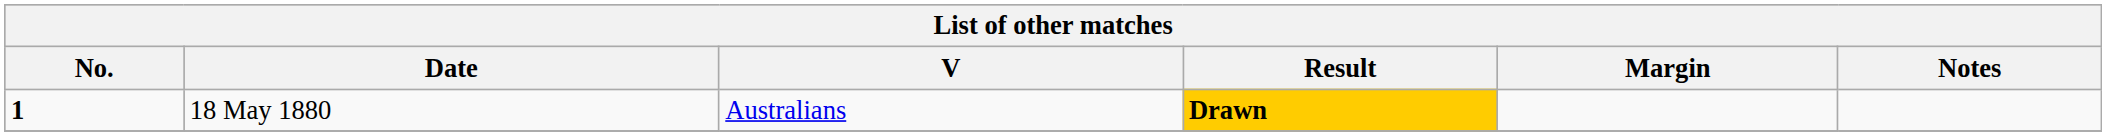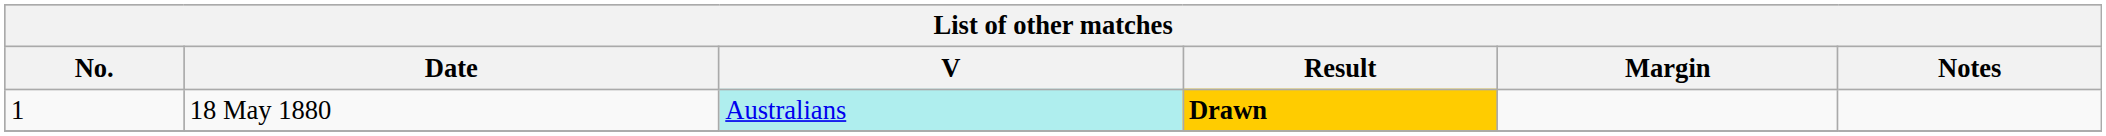(18, 109) bold -> (18, 109) normal
(786, 109) no background -> (786, 109) paleturquoise background
